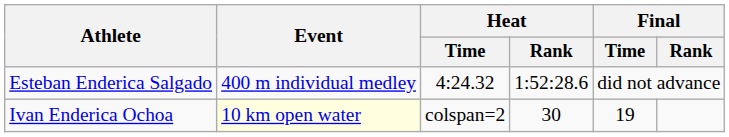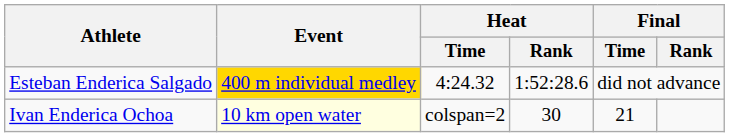(319, 83) no background -> (319, 83) gold background
(625, 115) 19 -> (625, 115) 21
